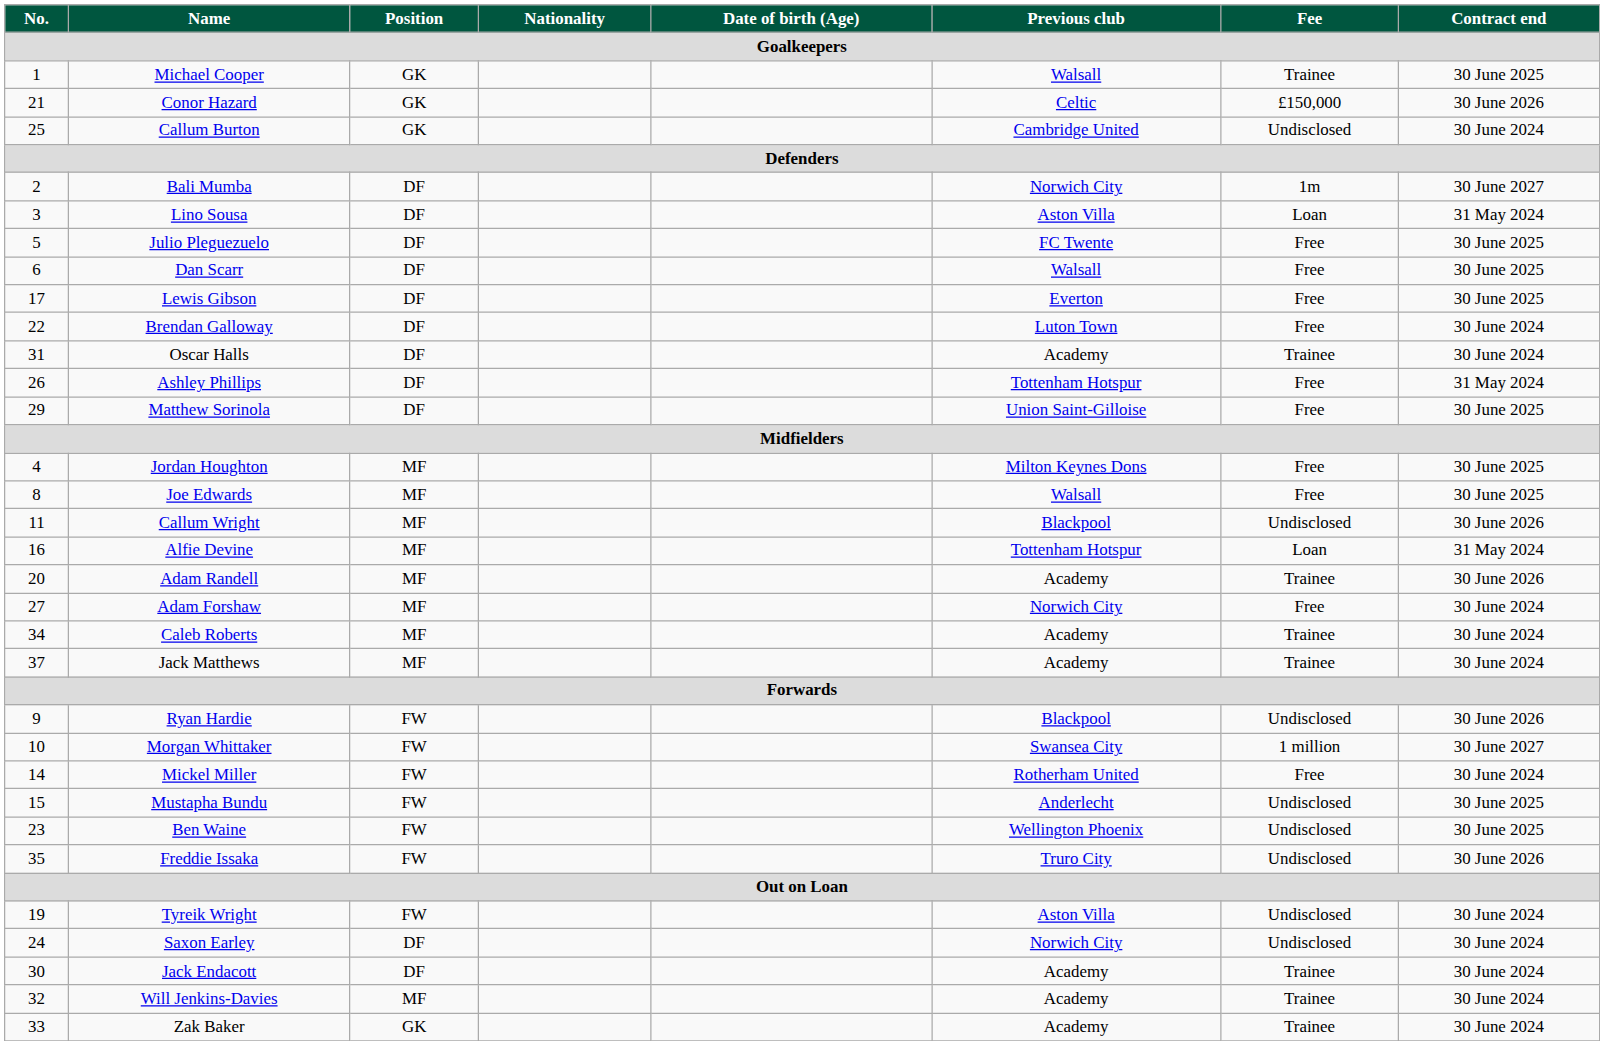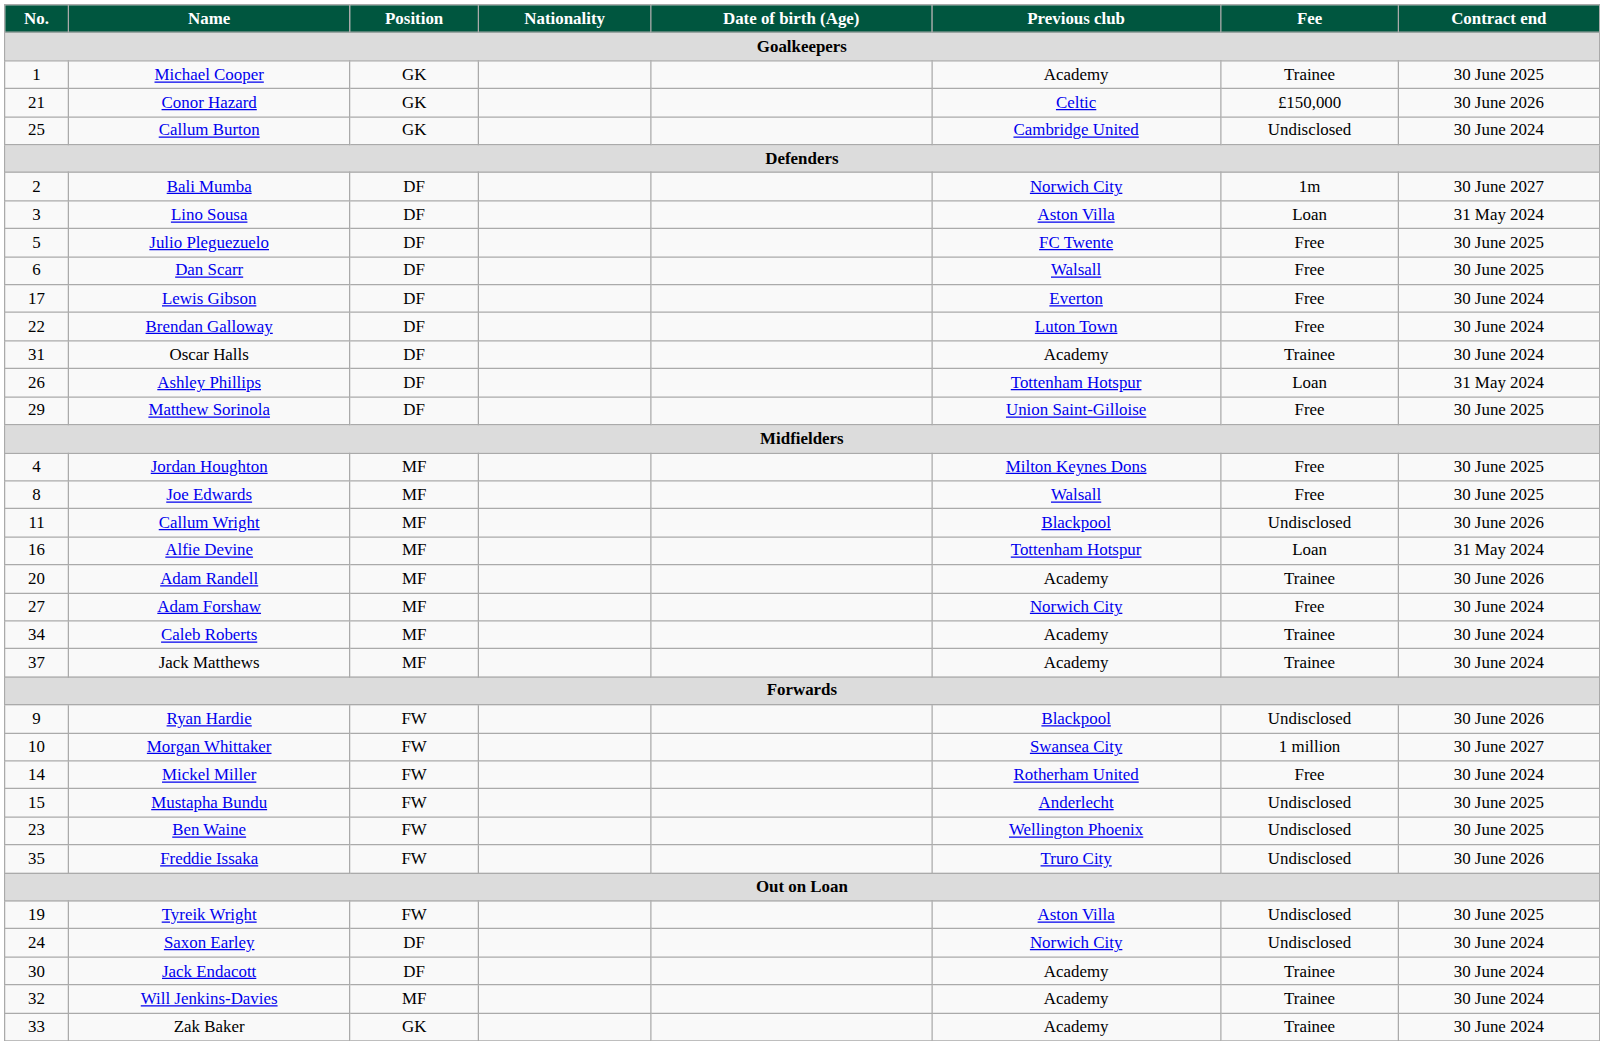(1076, 74) Walsall -> (1076, 74) Academy
(1499, 298) 30 June 2025 -> (1499, 298) 30 June 2024
(1310, 382) Free -> (1310, 382) Loan
(1499, 914) 30 June 2024 -> (1499, 914) 30 June 2025
